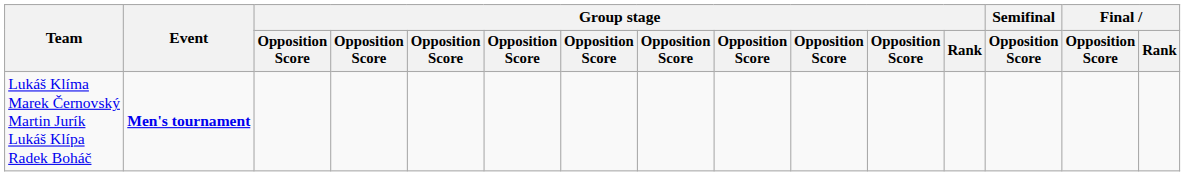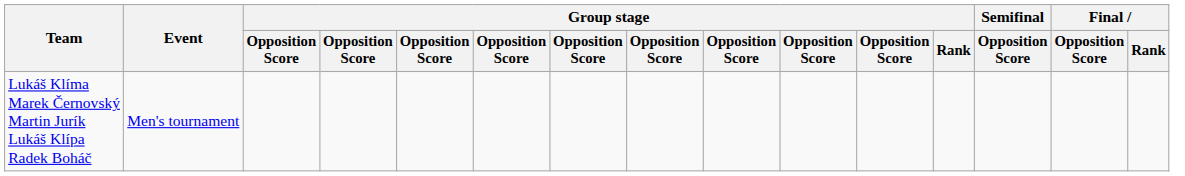(189, 121) bold -> (183, 121) normal
